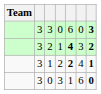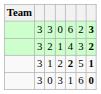(81, 30) 0 -> (81, 30) 2
(71, 47) bold -> (71, 47) normal
(81, 64) 4 -> (81, 64) 5
